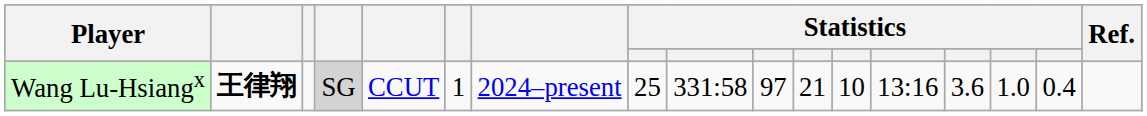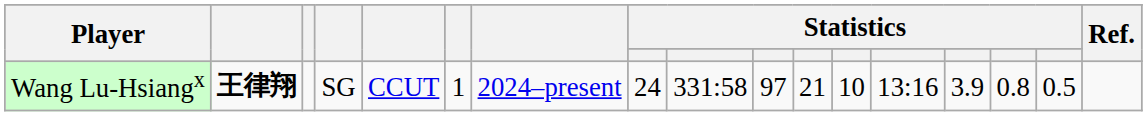(339, 85) lightgrey background -> (339, 85) no background
(647, 85) 25 -> (647, 85) 24
(967, 85) 3.6 -> (967, 85) 3.9
(1013, 85) 1.0 -> (1013, 85) 0.8
(1059, 85) 0.4 -> (1059, 85) 0.5
